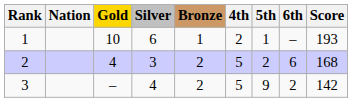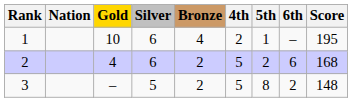(200, 39) 1 -> (200, 39) 4
(327, 39) 193 -> (327, 39) 195
(153, 62) 3 -> (153, 62) 6
(153, 85) 4 -> (153, 85) 5
(266, 85) 9 -> (266, 85) 8
(327, 85) 142 -> (327, 85) 148
